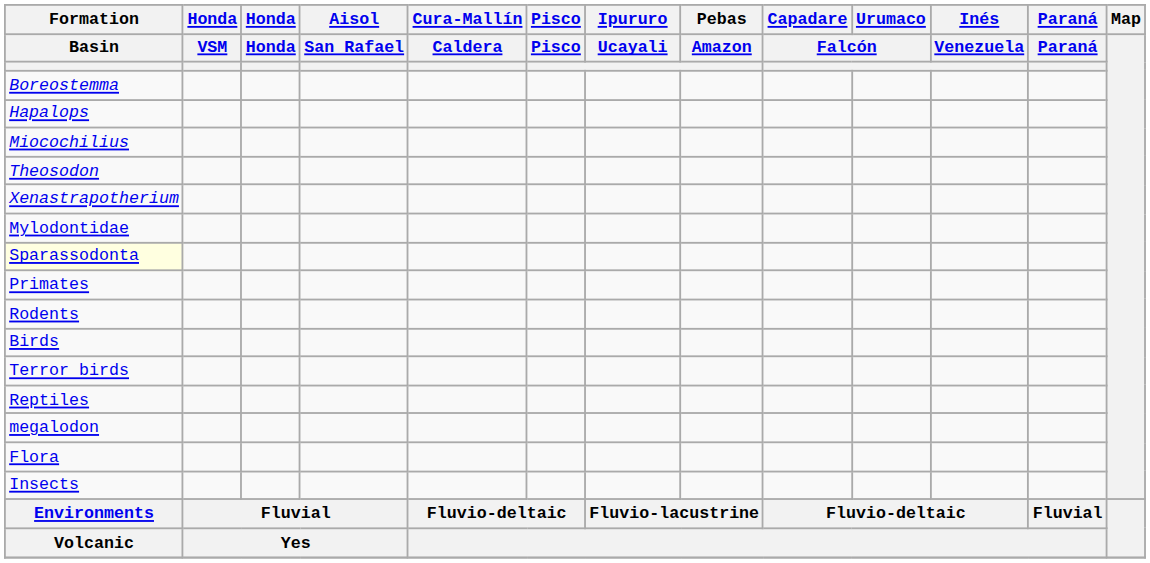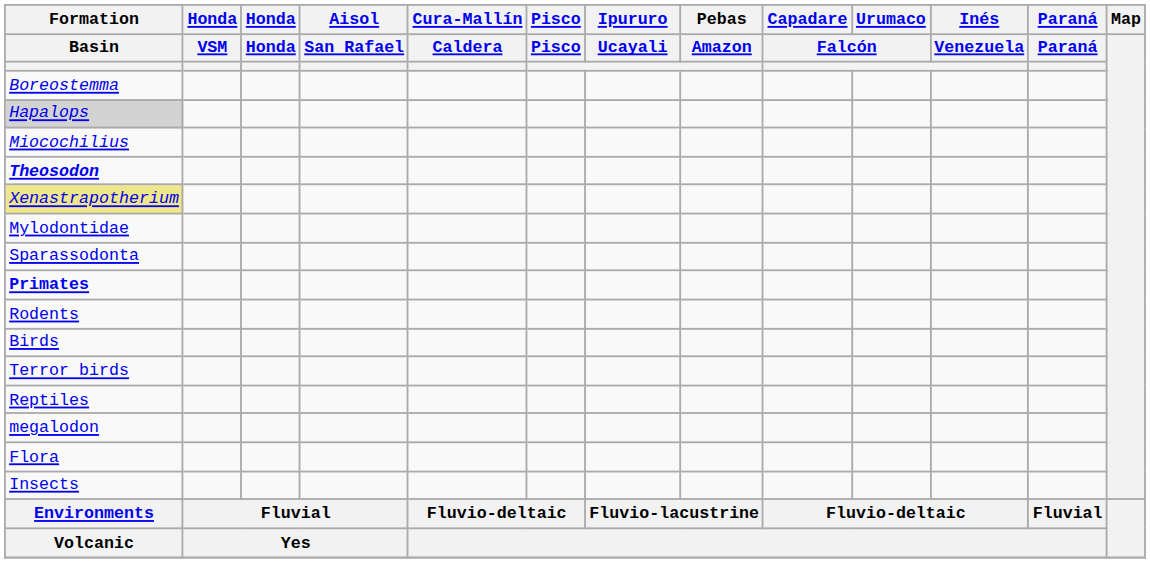(49, 114) no background -> (49, 114) lightgrey background
(54, 171) normal -> (54, 171) bold
(94, 199) no background -> (94, 199) khaki background
(74, 257) lightyellow background -> (74, 257) no background
(49, 285) normal -> (49, 285) bold
